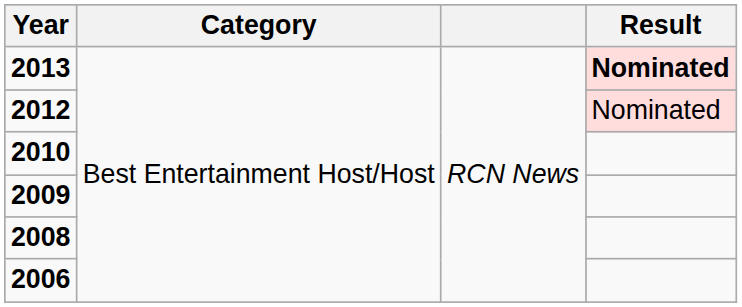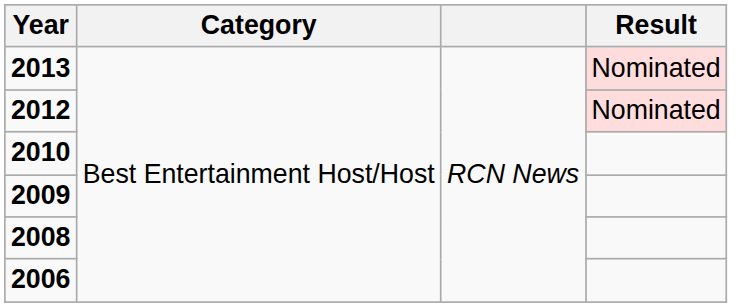(661, 68) bold -> (656, 68) normal
